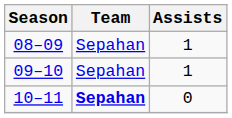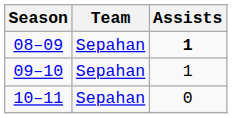(188, 45) normal -> (188, 45) bold
(111, 99) bold -> (111, 99) normal
